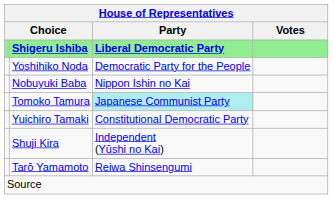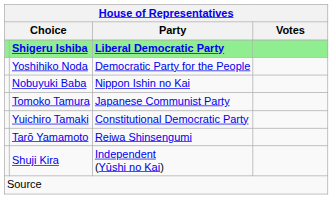(162, 101) paleturquoise background -> (162, 101) no background
rows swapped: (35, 143) <-> (50, 167)
